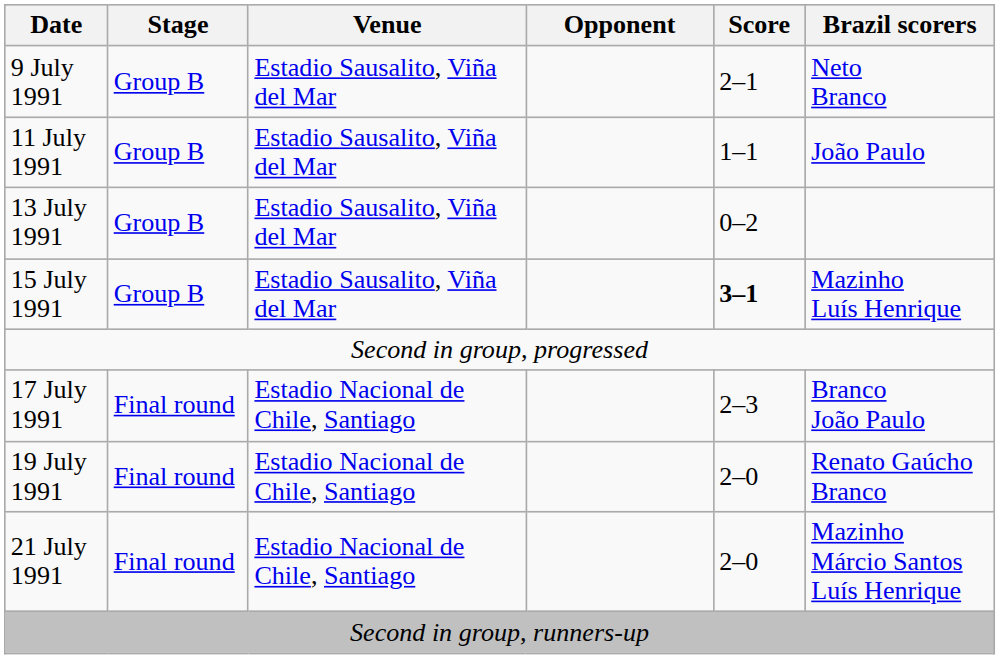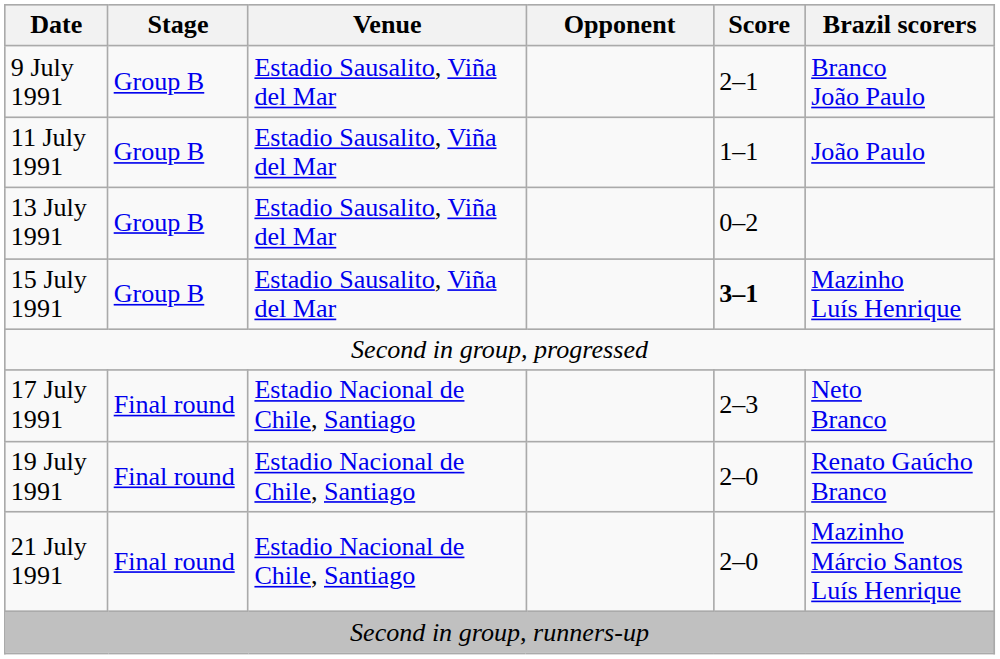(849, 81) Neto Branco -> (868, 81) Branco João Paulo
(868, 405) Branco João Paulo -> (849, 405) Neto Branco
